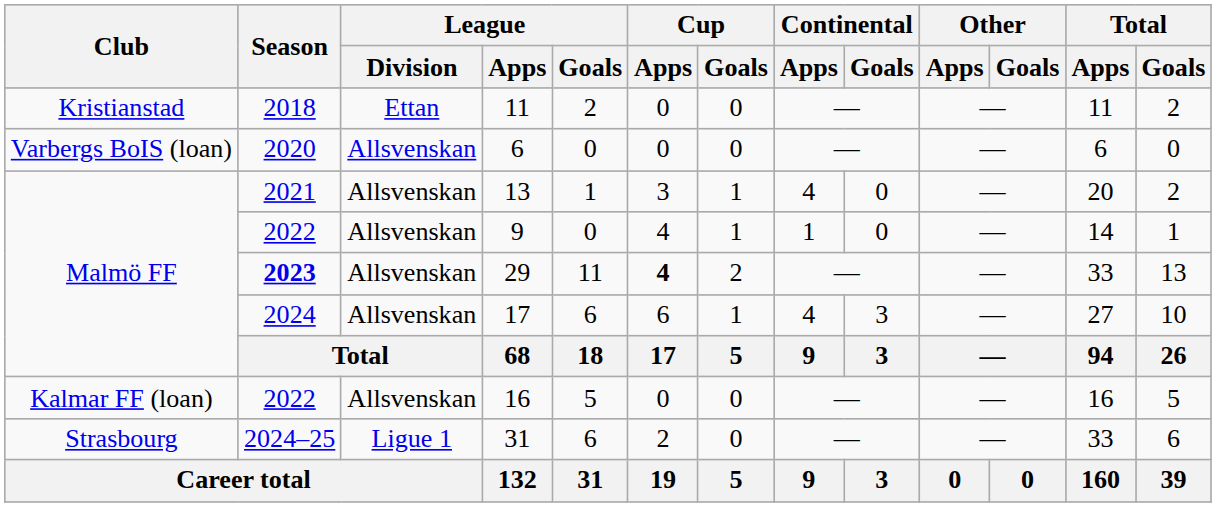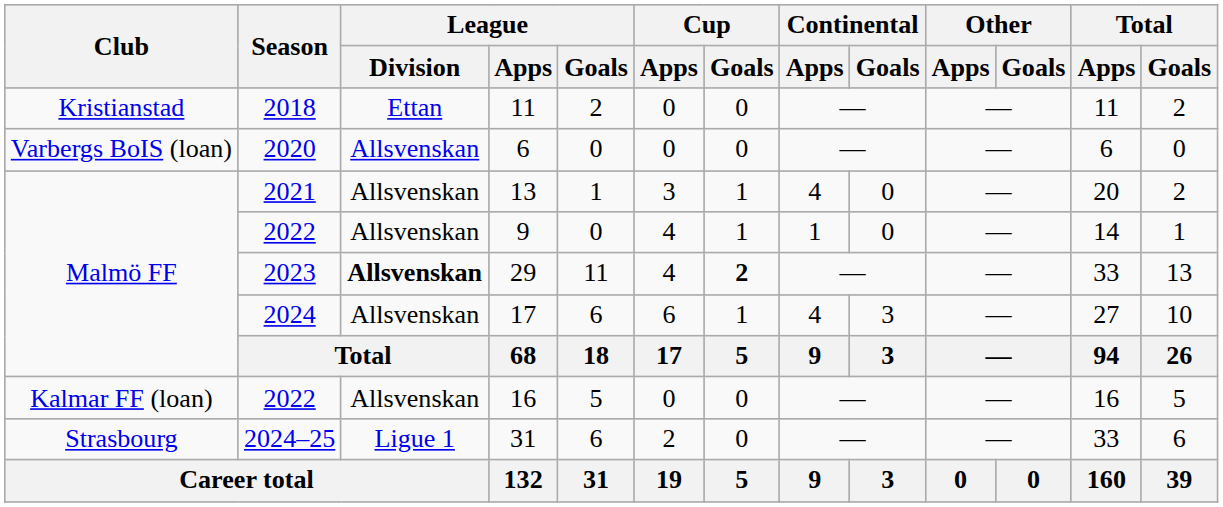(290, 273) bold -> (290, 273) normal
(412, 273) normal -> (415, 273) bold
(663, 273) bold -> (669, 273) normal
(736, 273) normal -> (742, 273) bold
